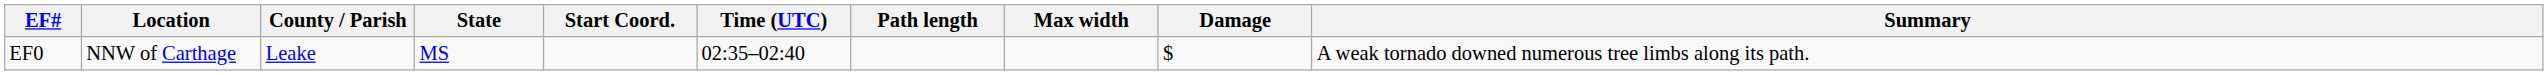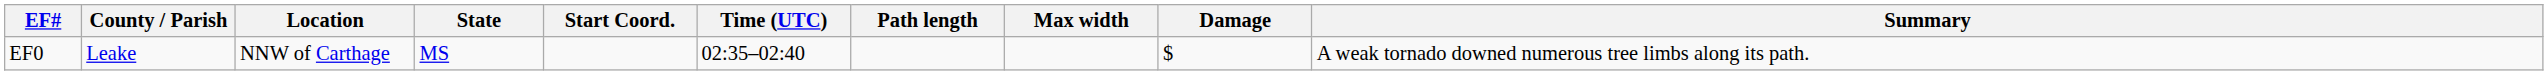columns swapped: (171, 20) <-> (338, 20)
